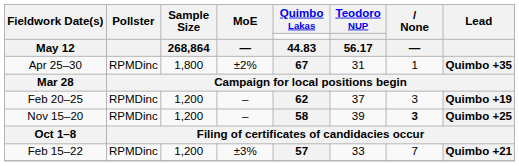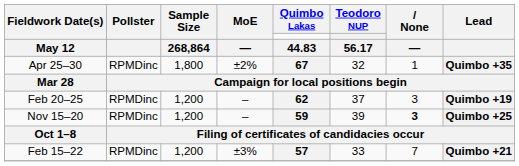(358, 64) 31 -> (358, 64) 32
(302, 117) 58 -> (302, 117) 59
